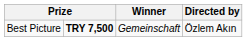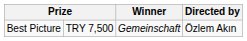(89, 28) bold -> (90, 28) normal
